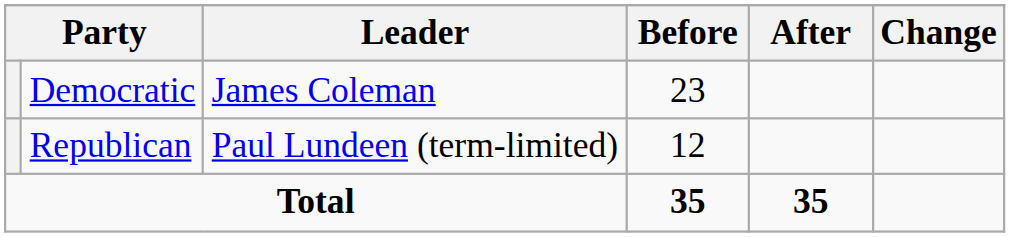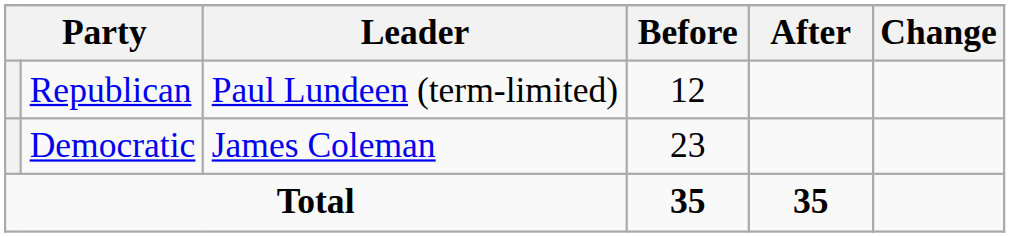rows swapped: (113, 88) <-> (111, 145)
